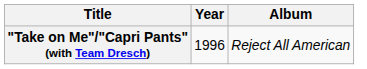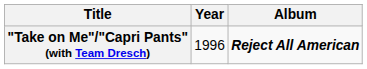(291, 44) normal -> (295, 44) bold
